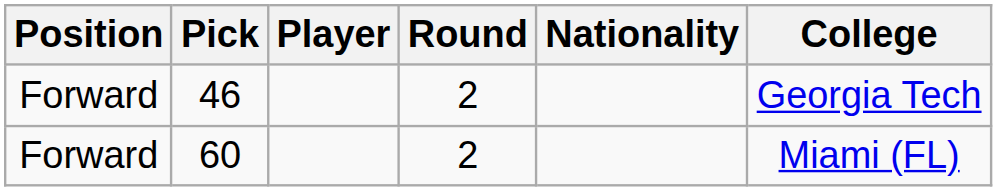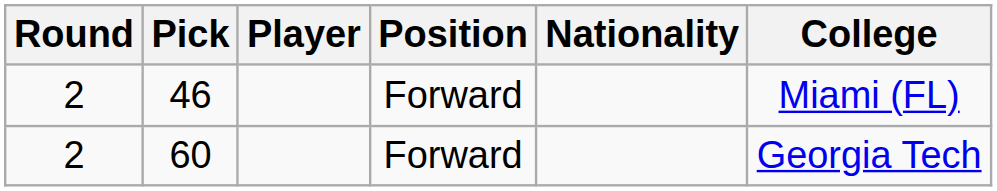columns swapped: (468, 34) <-> (89, 34)
(869, 94) Georgia Tech -> (869, 94) Miami (FL)
(869, 154) Miami (FL) -> (869, 154) Georgia Tech
